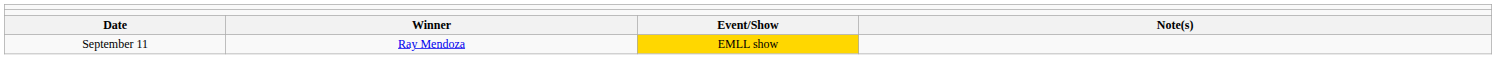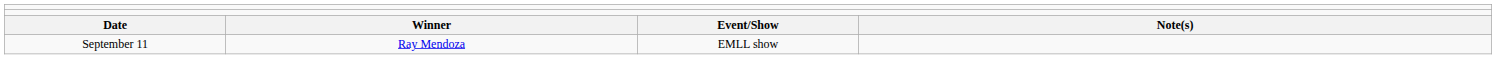(748, 44) gold background -> (748, 44) no background
